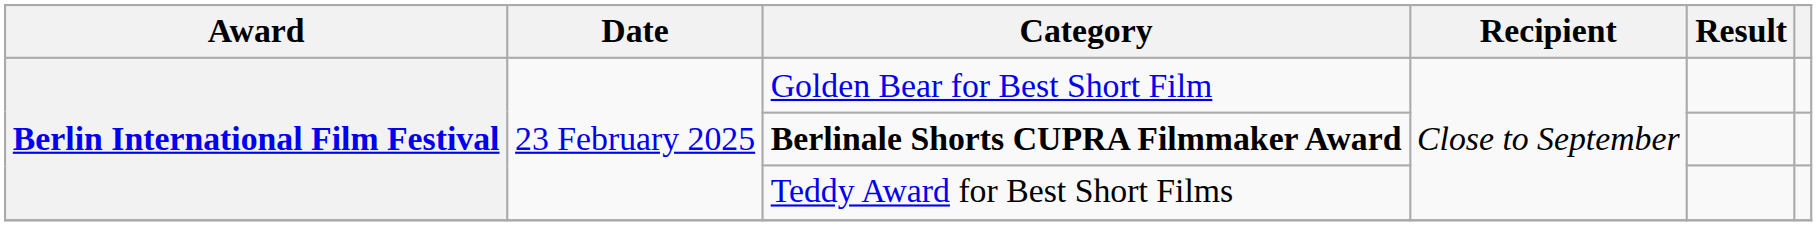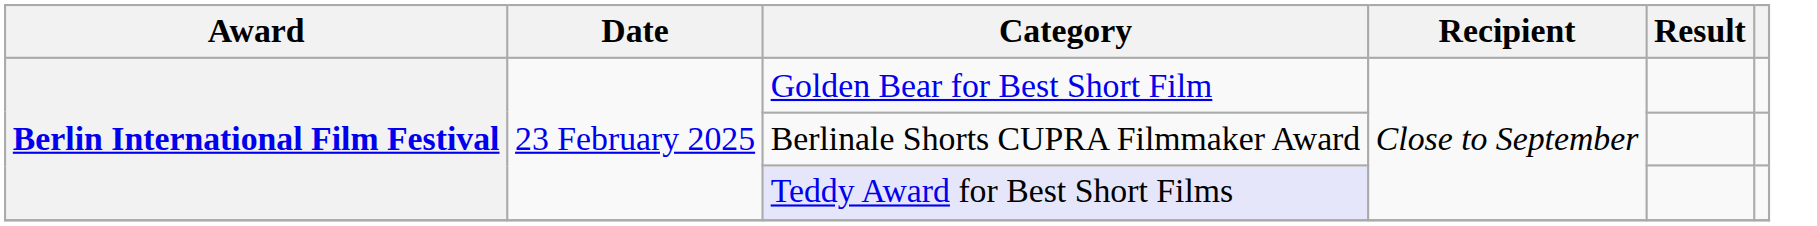(1086, 138) bold -> (1065, 138) normal
(1002, 191) no background -> (1002, 191) lavender background
